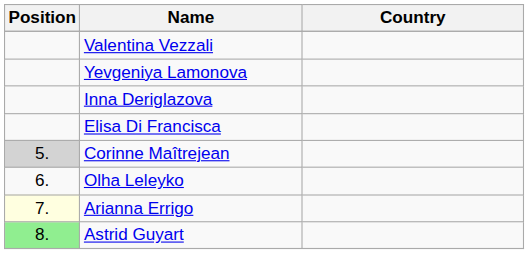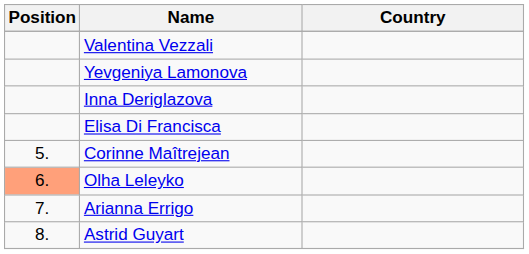(42, 153) lightgrey background -> (42, 153) no background
(42, 180) no background -> (42, 180) lightsalmon background
(42, 208) lightyellow background -> (42, 208) no background
(42, 235) lightgreen background -> (42, 235) no background
